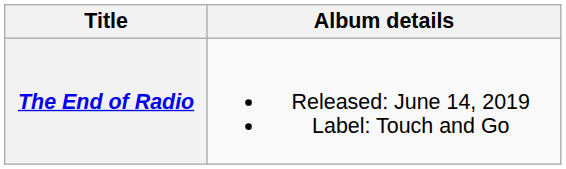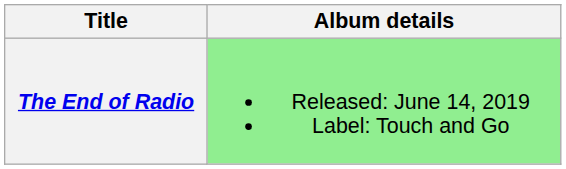(384, 113) no background -> (384, 113) lightgreen background
